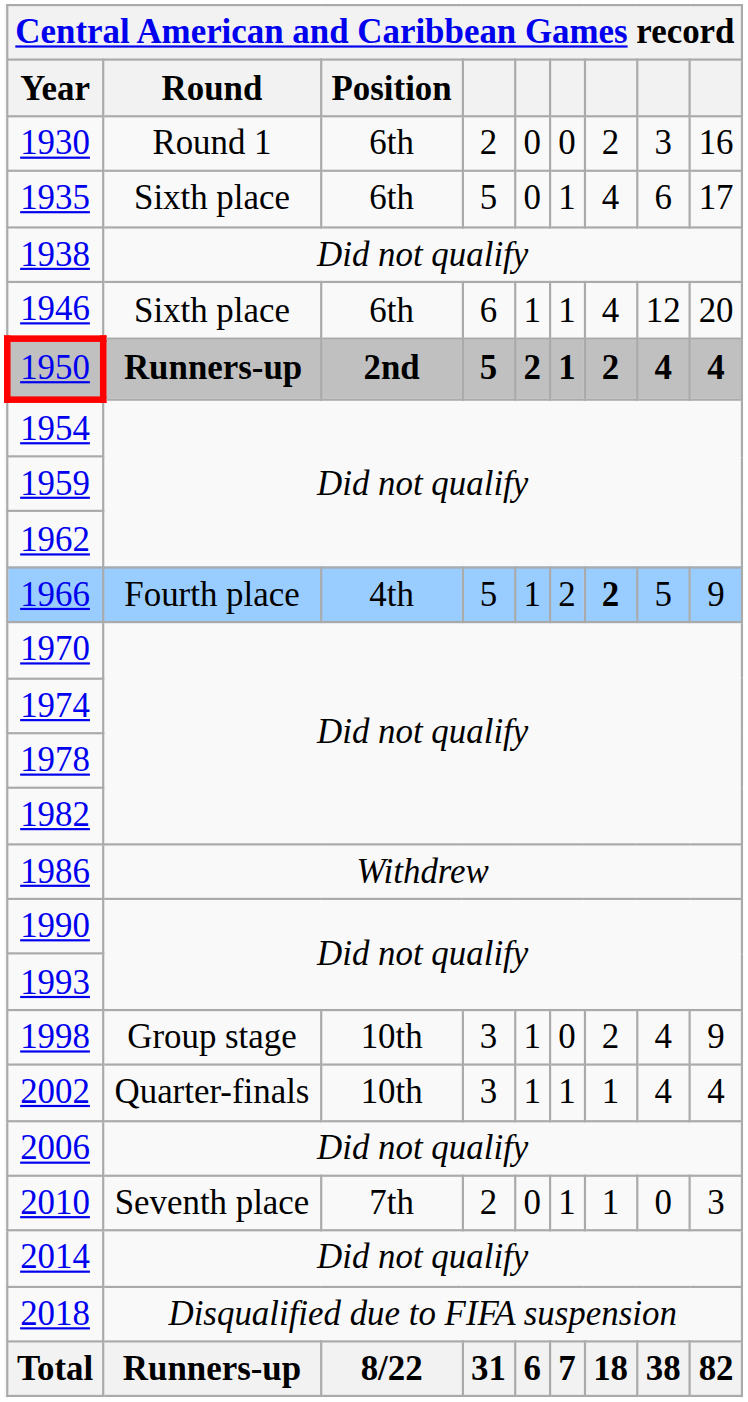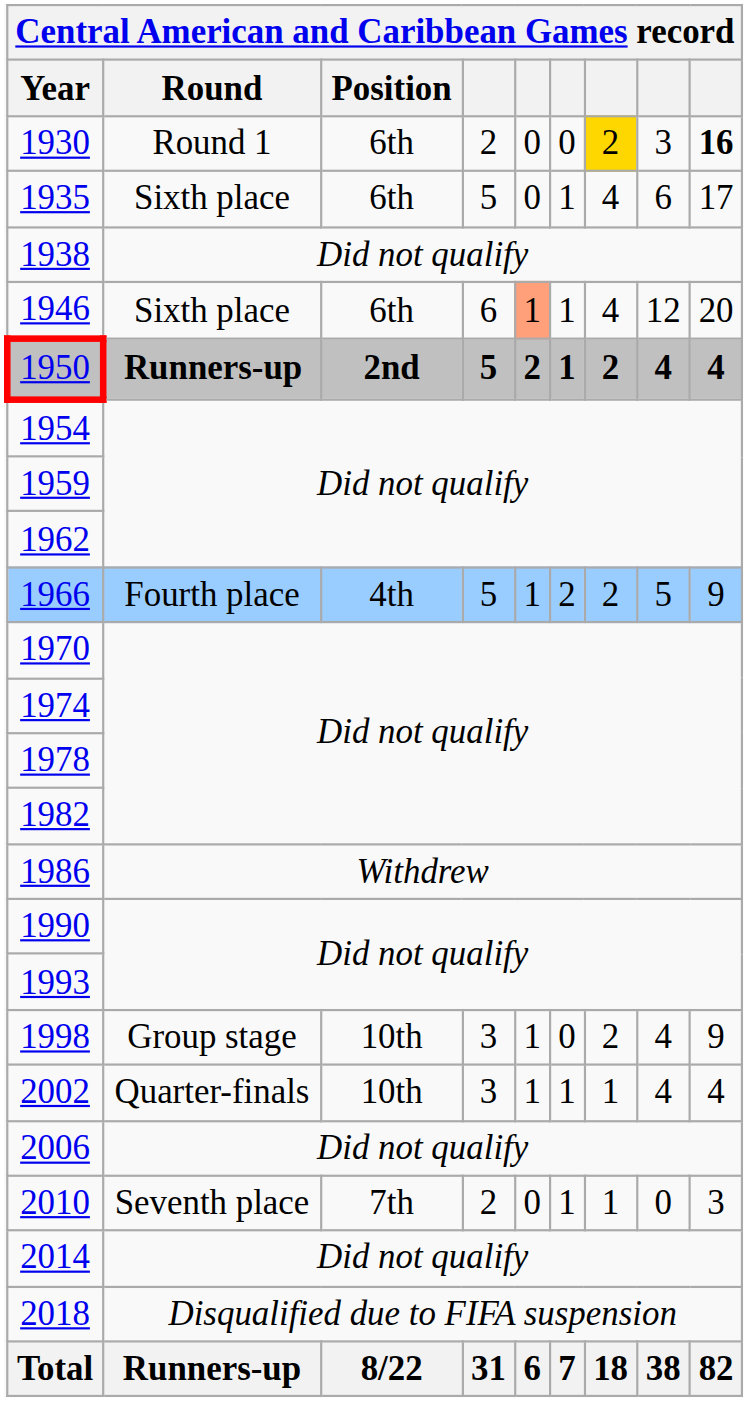(611, 142) no background -> (611, 142) gold background
(716, 142) normal -> (716, 142) bold
(532, 309) no background -> (532, 309) lightsalmon background
(611, 594) bold -> (611, 594) normal
